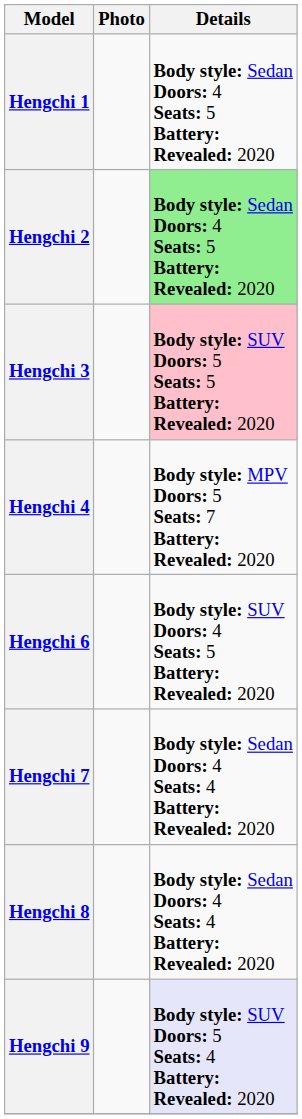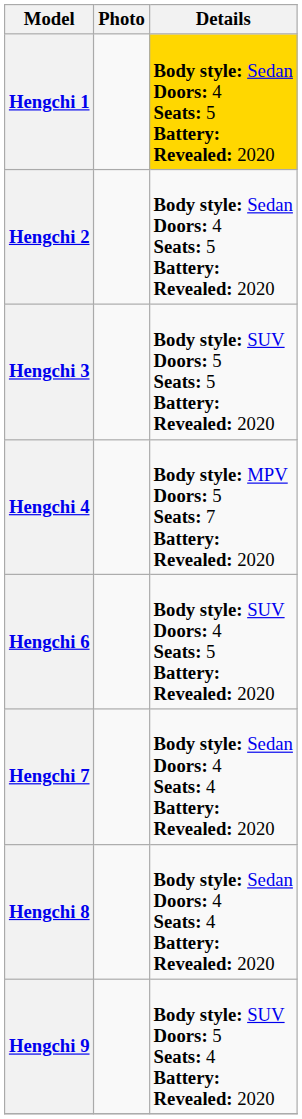(223, 112) no background -> (223, 112) gold background
(223, 247) lightgreen background -> (223, 247) no background
(219, 382) pink background -> (219, 382) no background
(219, 1057) lavender background -> (219, 1057) no background
